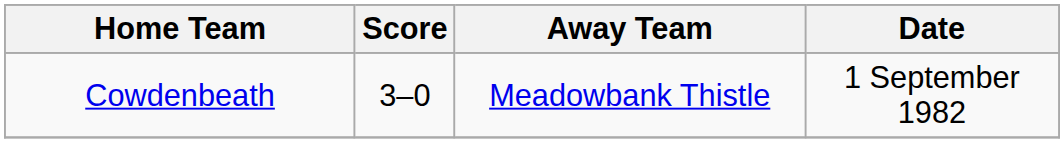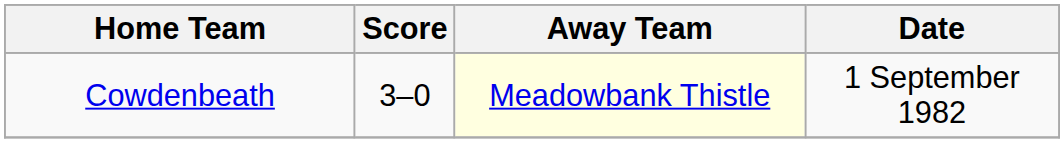(630, 94) no background -> (630, 94) lightyellow background
